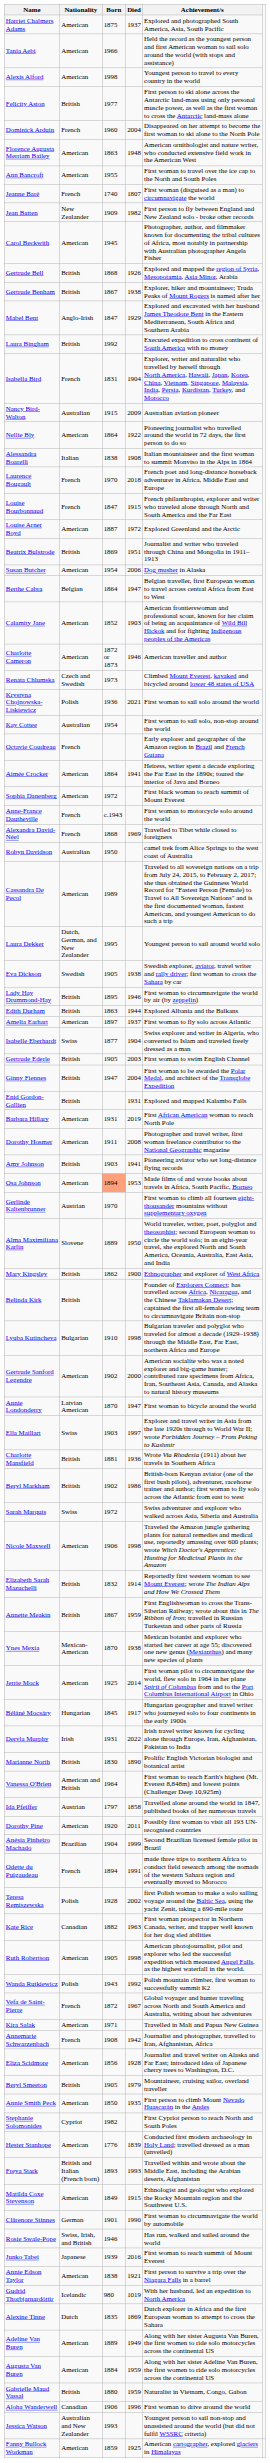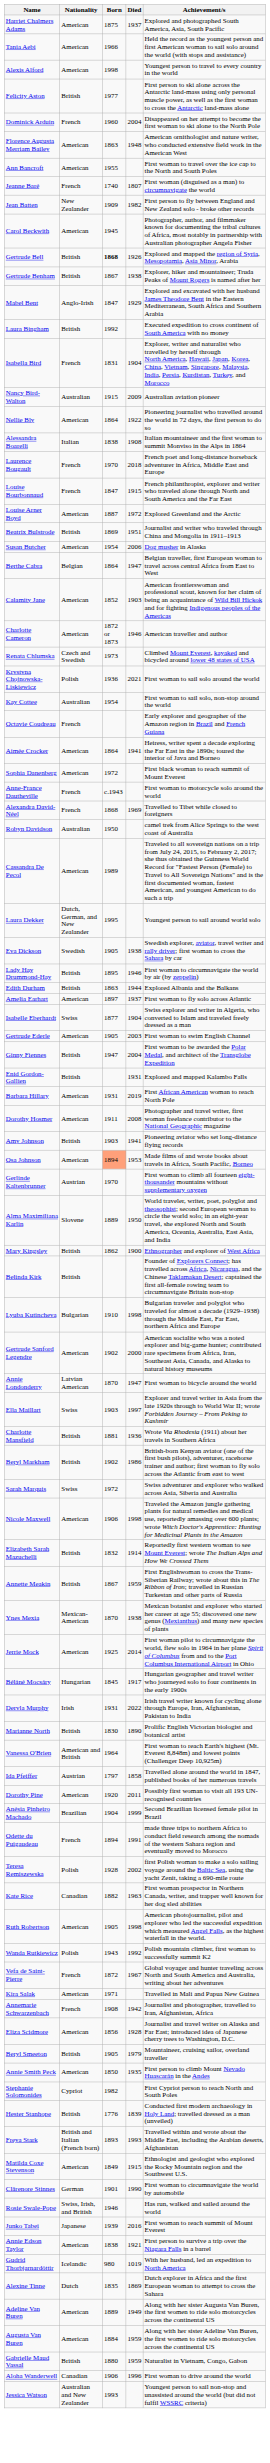(111, 273) normal -> (111, 257) bold
(71, 1059) British -> (75, 1036) American
(75, 2144) American -> (71, 2113) British
- row: (26, 2448)
